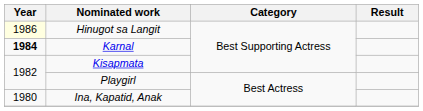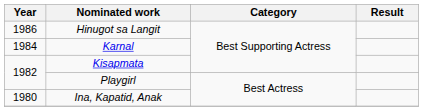(25, 30) lightyellow background -> (25, 30) no background
(25, 47) bold -> (25, 47) normal
